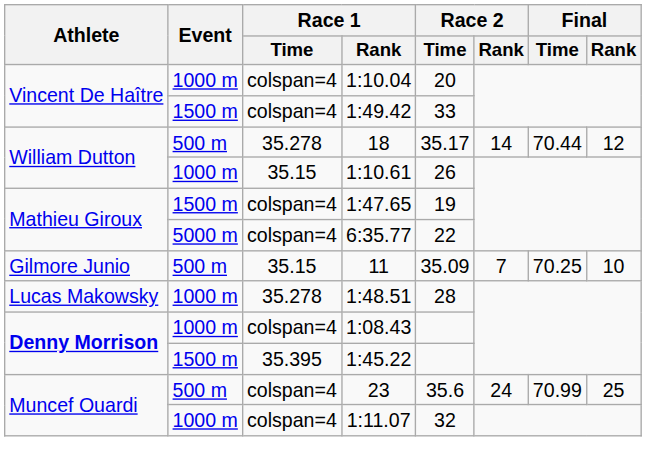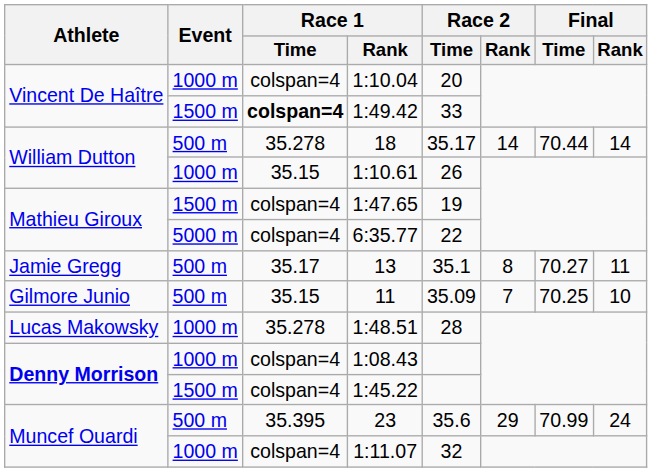(292, 112) normal -> (295, 112) bold
(614, 143) 12 -> (620, 143) 14
+ row: (385, 266)
(292, 359) 35.395 -> (295, 390) colspan=4
(292, 390) colspan=4 -> (295, 421) 35.395
(501, 390) 24 -> (508, 421) 29
(614, 390) 25 -> (620, 421) 24
